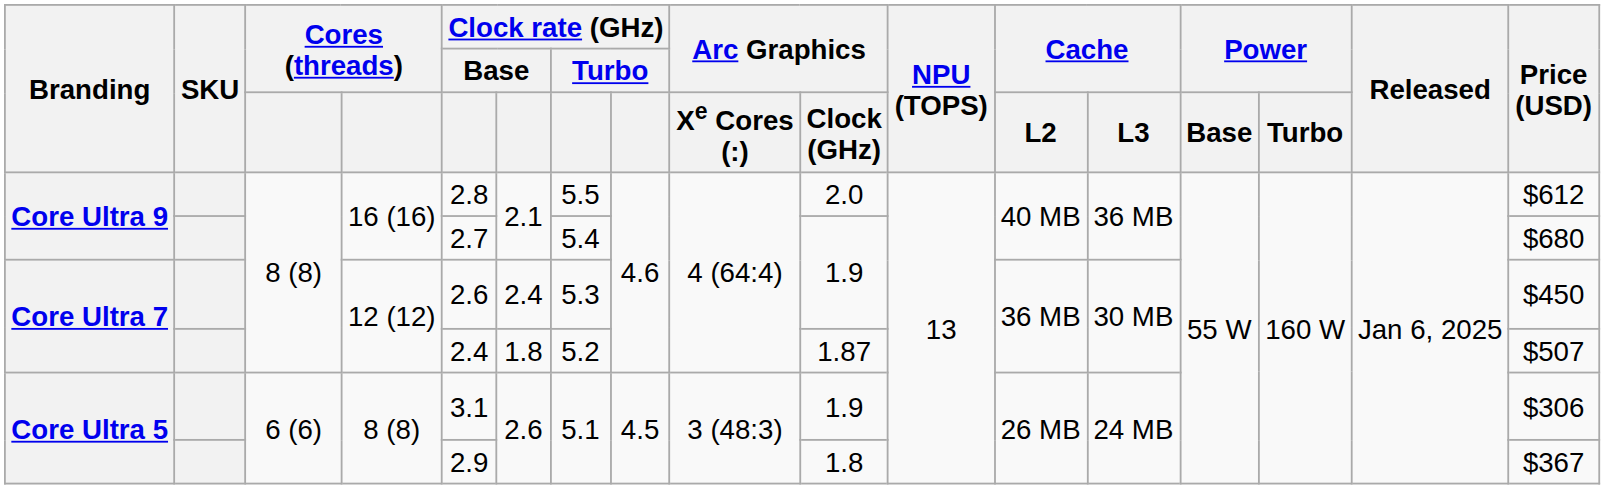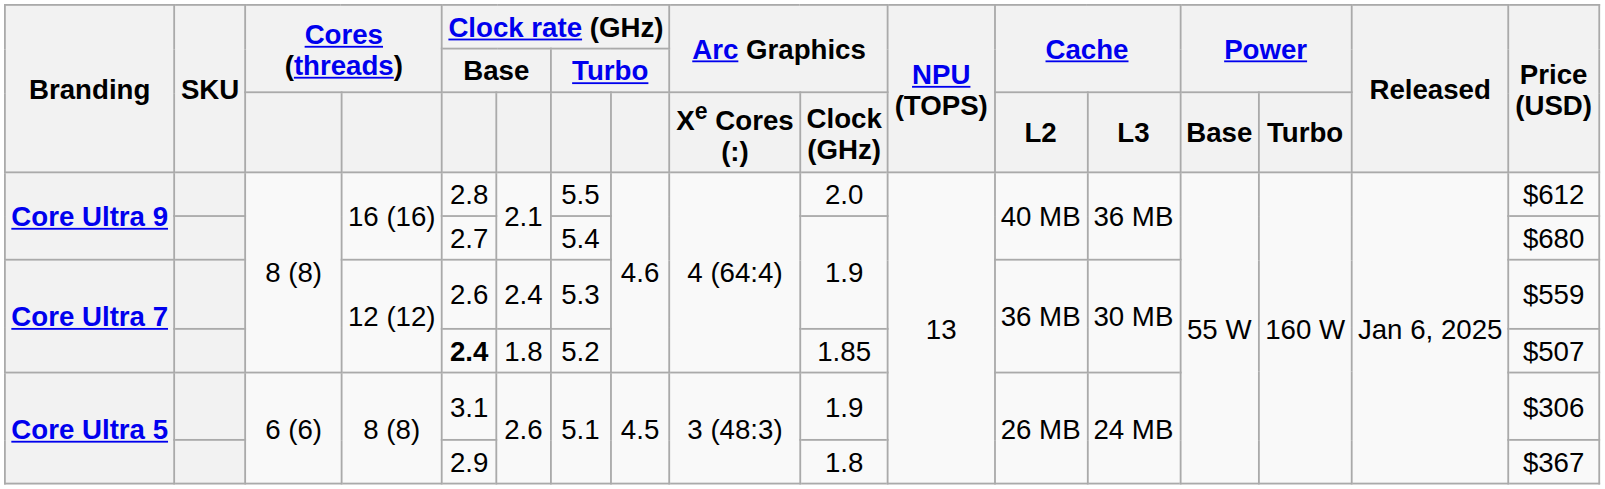(1554, 295) $450 -> (1554, 295) $559
(469, 351) normal -> (469, 351) bold
(844, 351) 1.87 -> (844, 351) 1.85
